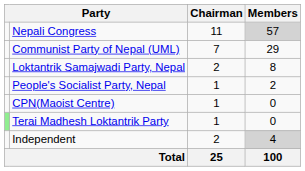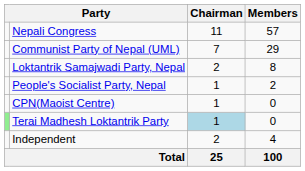(273, 31) lightgrey background -> (273, 31) no background
(216, 121) no background -> (216, 121) lightblue background
(273, 139) lightgrey background -> (273, 139) no background
